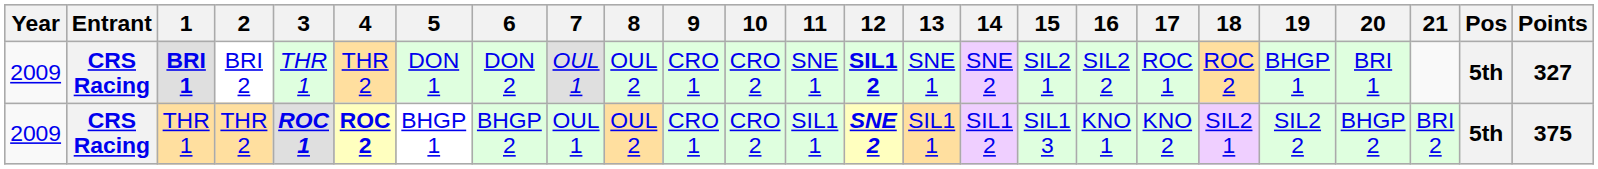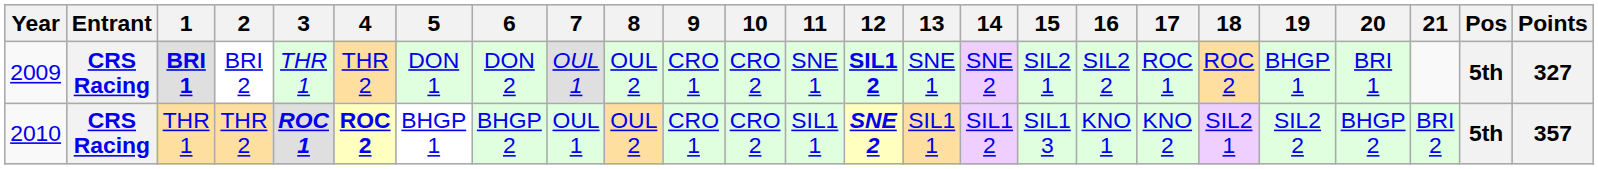(36, 134) 2009 -> (36, 134) 2010
(1553, 134) 375 -> (1553, 134) 357
